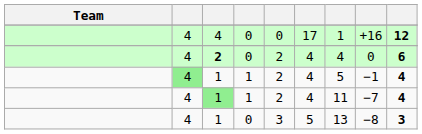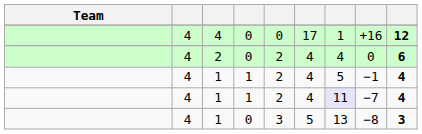(218, 56) bold -> (218, 56) normal
(188, 77) lightgreen background -> (188, 77) no background
(218, 98) lightgreen background -> (218, 98) no background
(340, 98) no background -> (340, 98) lavender background
